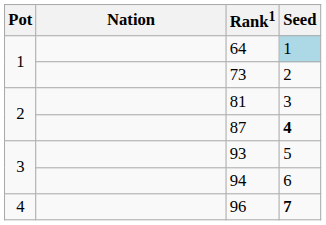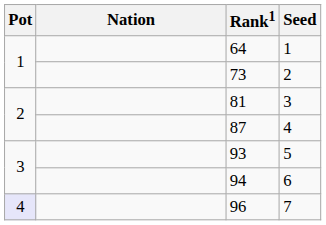(287, 48) lightblue background -> (287, 48) no background
(287, 127) bold -> (287, 127) normal
(20, 206) no background -> (20, 206) lavender background
(287, 206) bold -> (287, 206) normal
